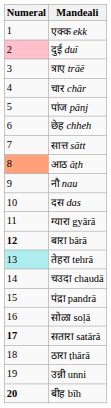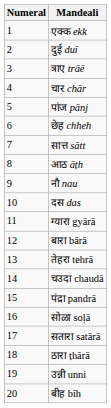(9, 49) pink background -> (9, 49) no background
(9, 164) lightsalmon background -> (9, 164) no background
(12, 240) bold -> (12, 240) normal
(12, 259) paleturquoise background -> (12, 259) no background
(12, 336) bold -> (12, 336) normal
(12, 393) bold -> (12, 393) normal
